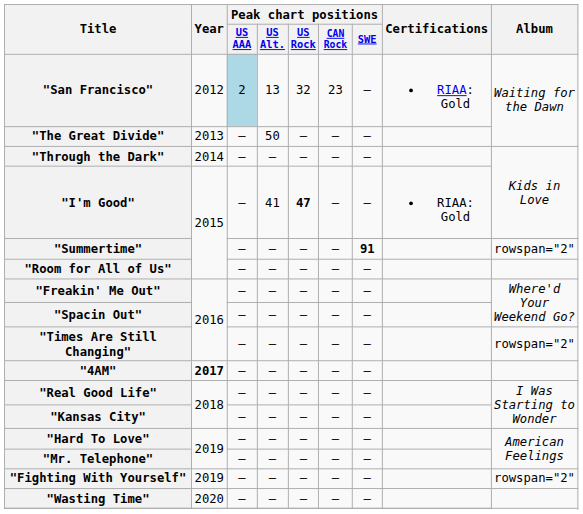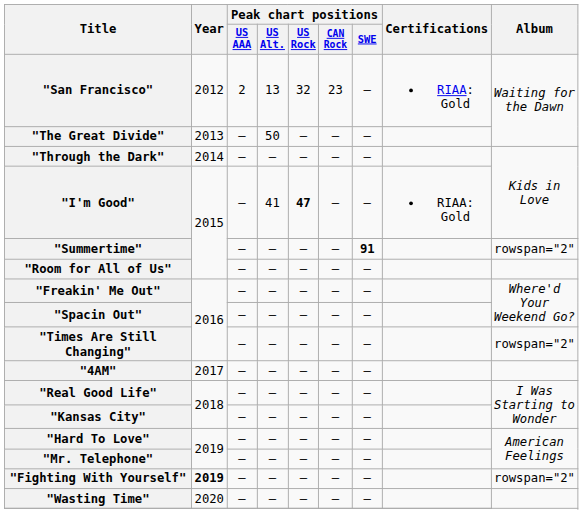(242, 90) lightblue background -> (242, 90) no background
(209, 371) bold -> (209, 371) normal
(209, 479) normal -> (209, 479) bold
